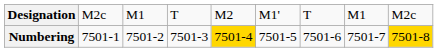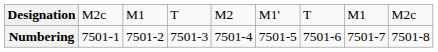(234, 36) gold background -> (234, 36) no background
(411, 36) gold background -> (411, 36) no background
